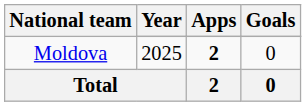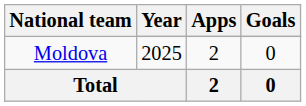(214, 52) bold -> (214, 52) normal
